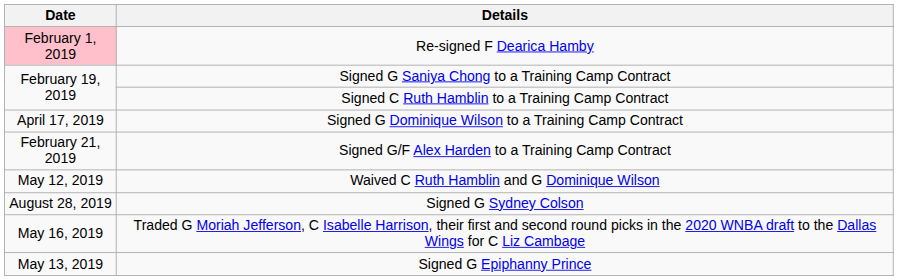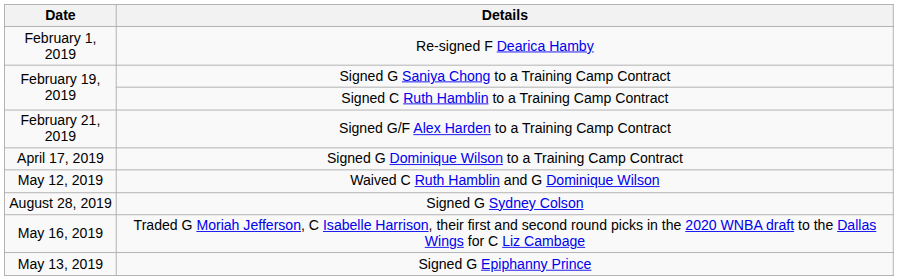(60, 45) pink background -> (60, 45) no background
rows swapped: (505, 151) <-> (505, 120)
